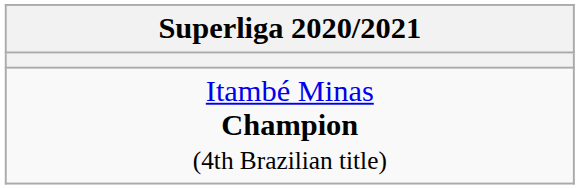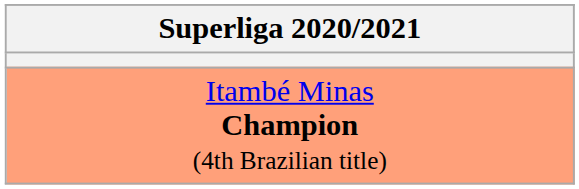(290, 125) no background -> (290, 125) lightsalmon background
